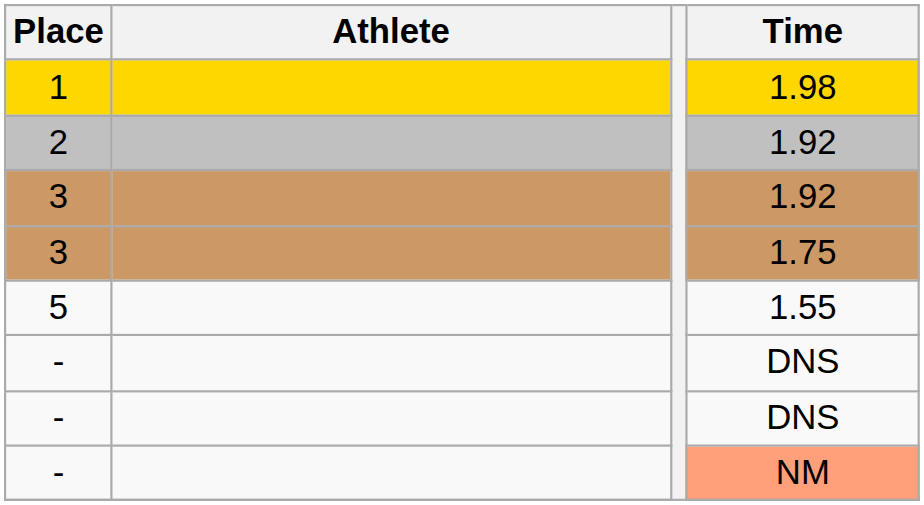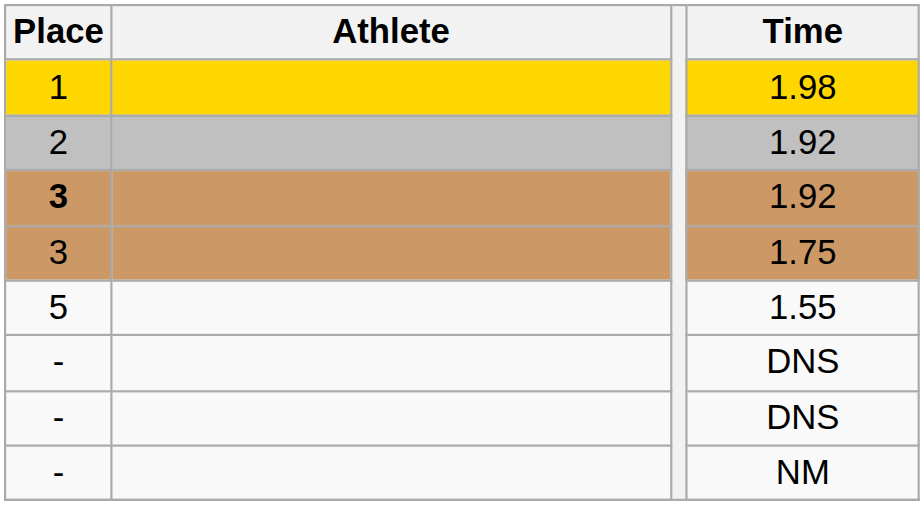(58, 197) normal -> (58, 197) bold
(803, 472) lightsalmon background -> (803, 472) no background
